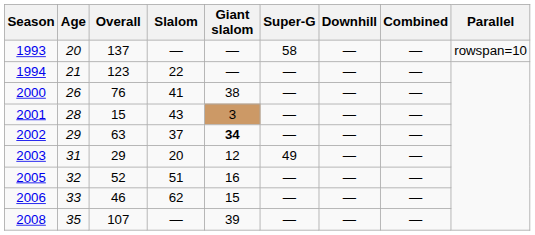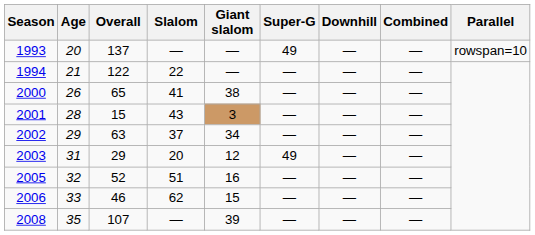(289, 51) 58 -> (289, 51) 49
(118, 72) 123 -> (118, 72) 122
(118, 93) 76 -> (118, 93) 65
(232, 135) bold -> (232, 135) normal
